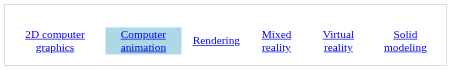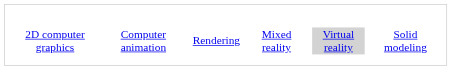(143, 41) lightblue background -> (143, 41) no background
(338, 41) no background -> (338, 41) lightgrey background
